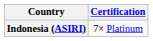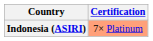(118, 28) no background -> (118, 28) lightsalmon background
